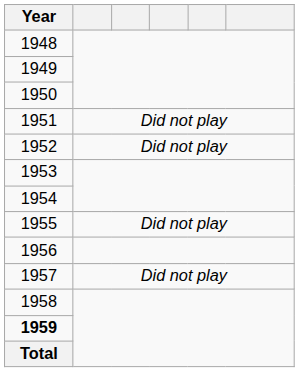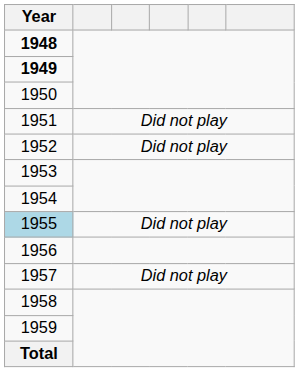(39, 43) normal -> (39, 43) bold
(39, 69) normal -> (39, 69) bold
(39, 224) no background -> (39, 224) lightblue background
(39, 328) bold -> (39, 328) normal
